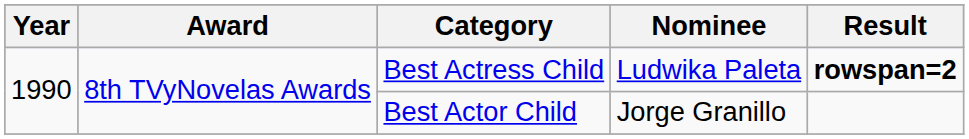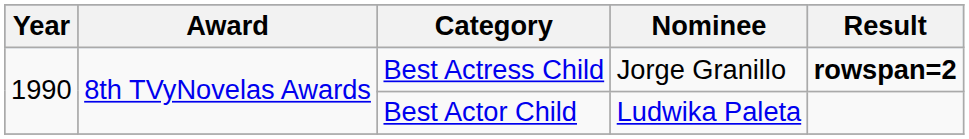(709, 69) Ludwika Paleta -> (701, 69) Jorge Granillo
(701, 112) Jorge Granillo -> (709, 112) Ludwika Paleta
